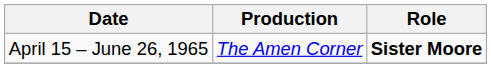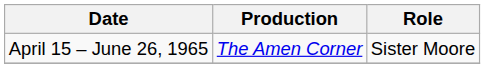(427, 48) bold -> (423, 48) normal
